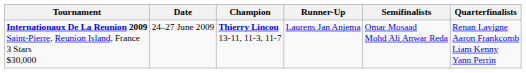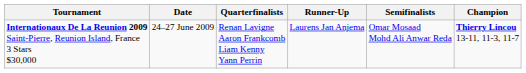columns swapped: (250, 12) <-> (486, 12)
